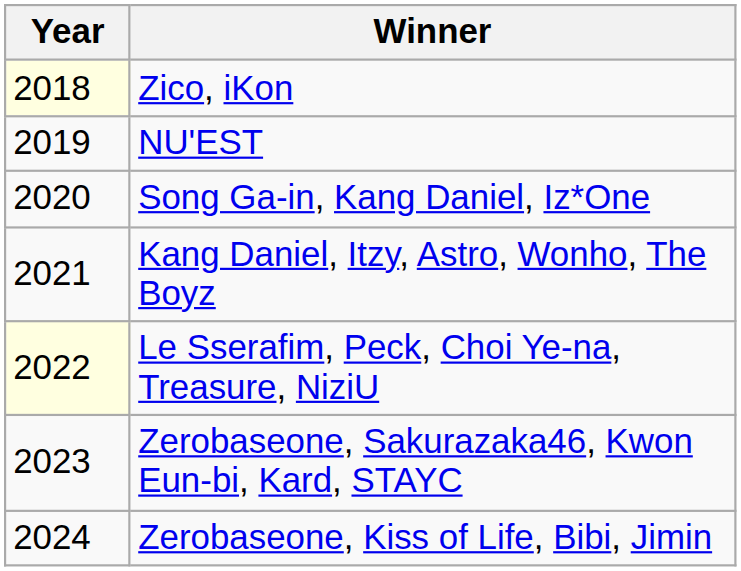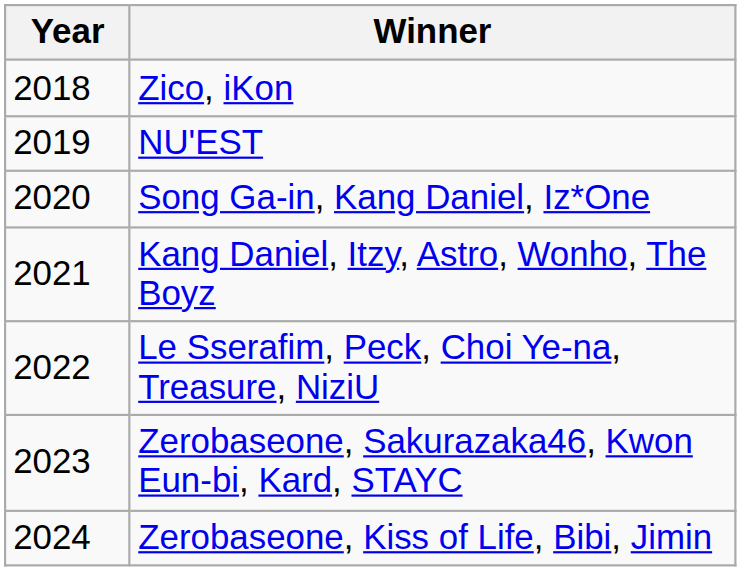(52, 87) lightyellow background -> (52, 87) no background
(52, 367) lightyellow background -> (52, 367) no background
